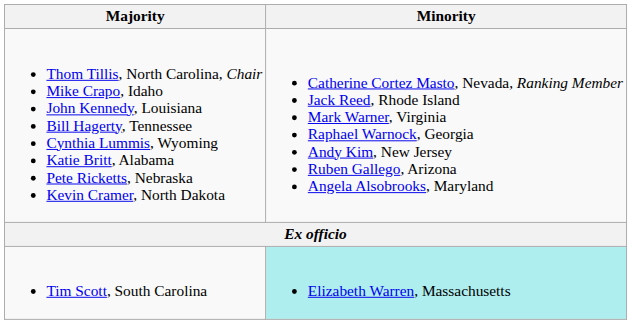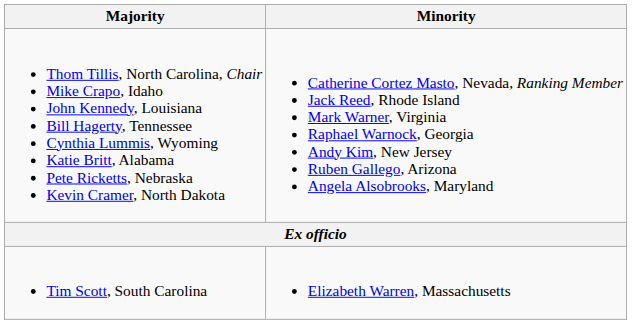(446, 291) paleturquoise background -> (446, 291) no background
